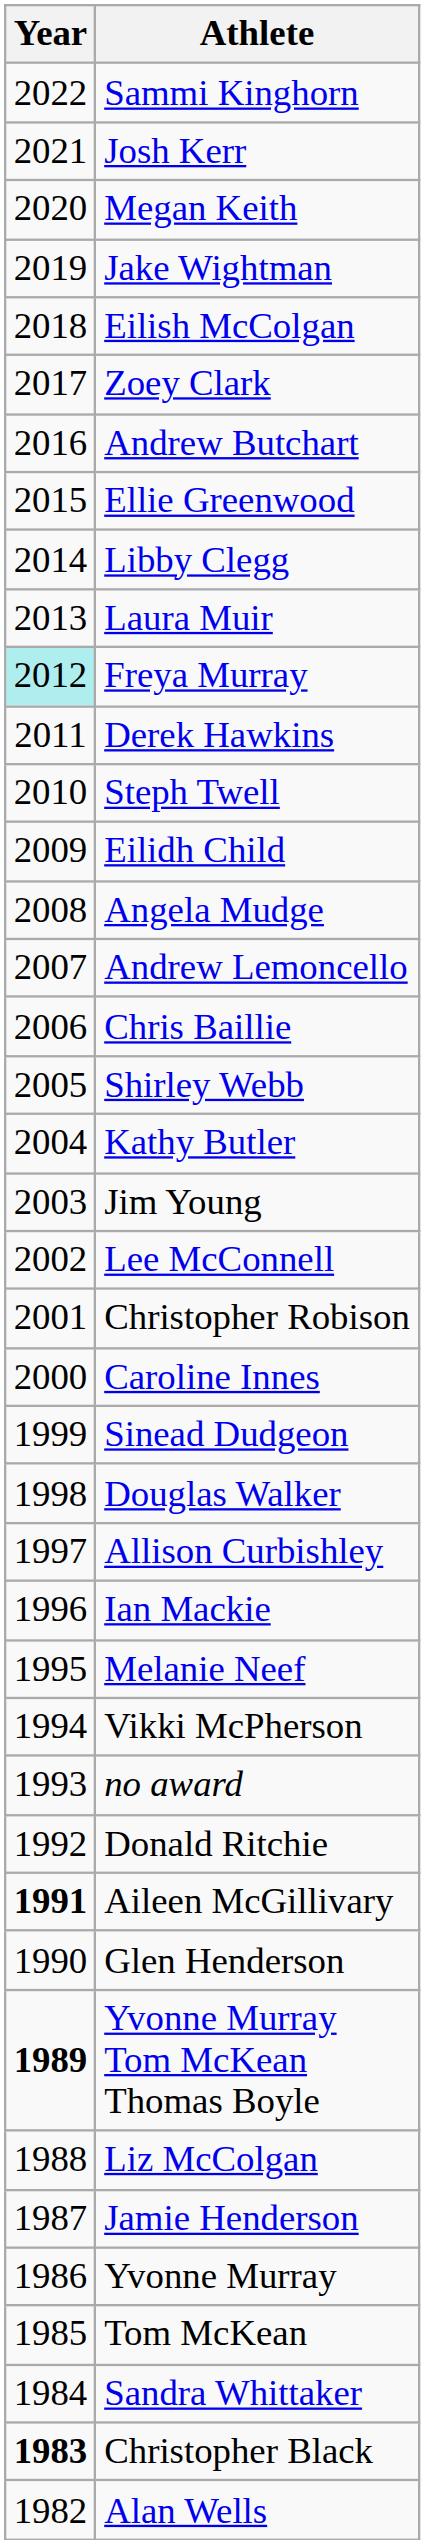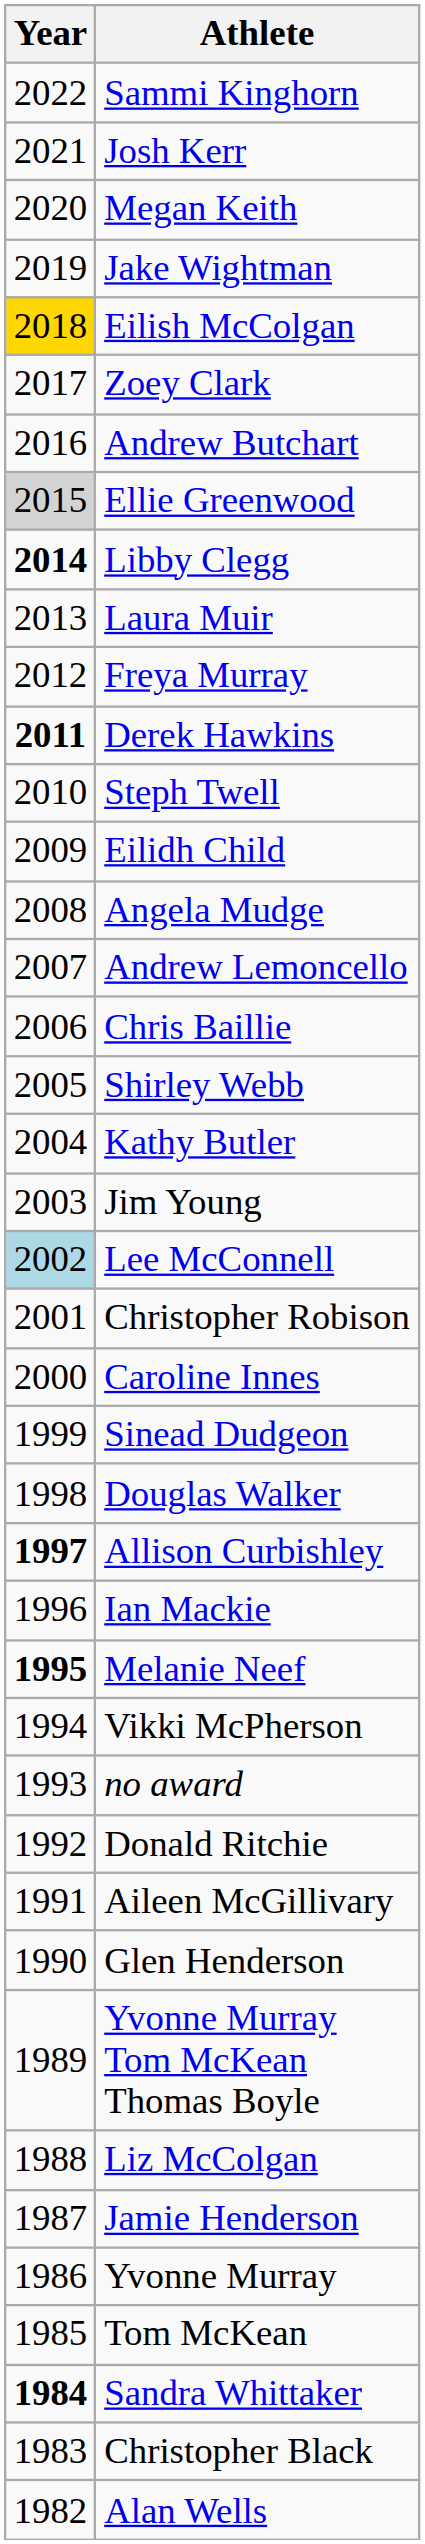(50, 325) no background -> (50, 325) gold background
(50, 500) no background -> (50, 500) lightgrey background
(50, 558) normal -> (50, 558) bold
(50, 675) paleturquoise background -> (50, 675) no background
(50, 734) normal -> (50, 734) bold
(50, 1259) no background -> (50, 1259) lightblue background
(50, 1551) normal -> (50, 1551) bold
(50, 1667) normal -> (50, 1667) bold
(50, 1901) bold -> (50, 1901) normal
(50, 2059) bold -> (50, 2059) normal
(50, 2392) normal -> (50, 2392) bold
(50, 2450) bold -> (50, 2450) normal
